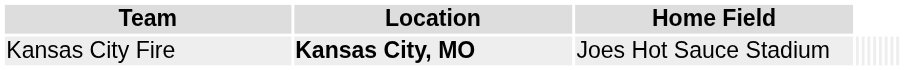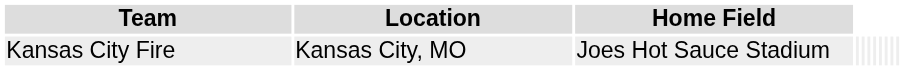(385, 50) bold -> (381, 50) normal
